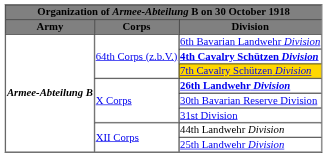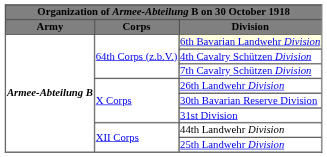(250, 41) no background -> (250, 41) lightyellow background
(249, 56) bold -> (246, 56) normal
(246, 71) gold background -> (246, 71) no background
(235, 85) bold -> (232, 85) normal
